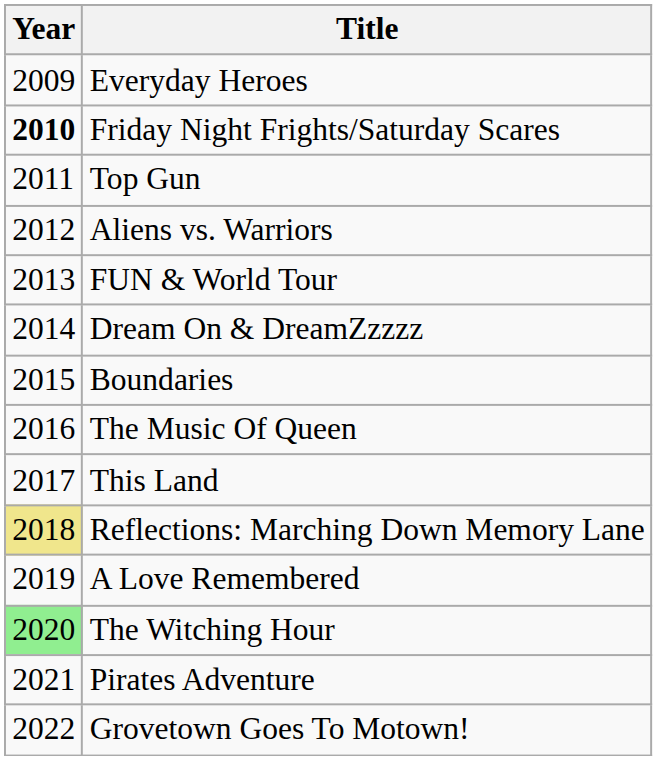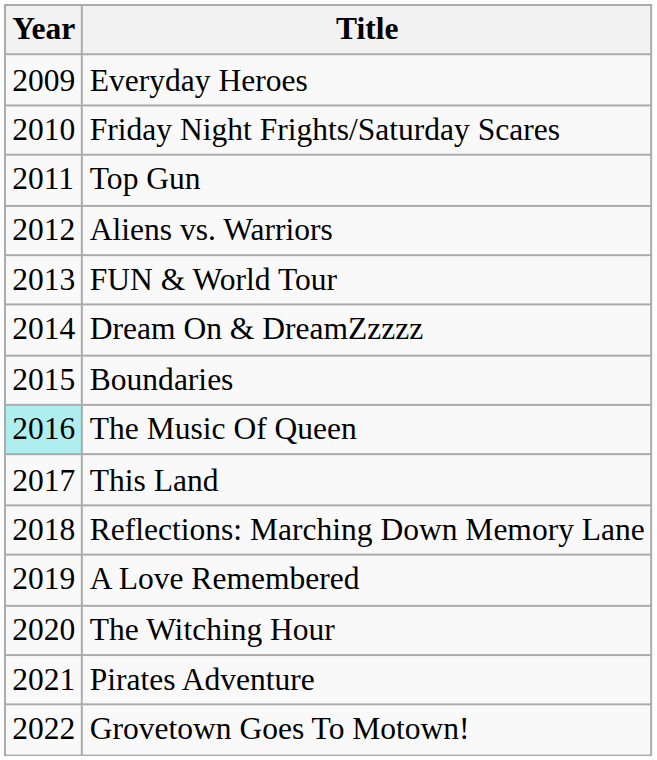(44, 129) bold -> (44, 129) normal
(44, 429) no background -> (44, 429) paleturquoise background
(44, 529) khaki background -> (44, 529) no background
(44, 629) lightgreen background -> (44, 629) no background
